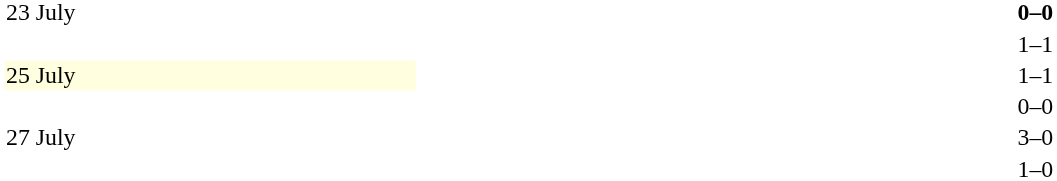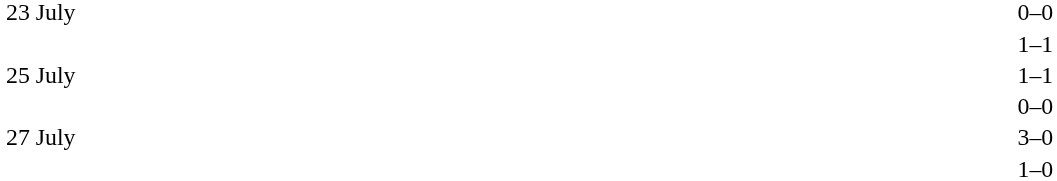(1035, 12) bold -> (1035, 12) normal
(41, 75) lightyellow background -> (41, 75) no background
